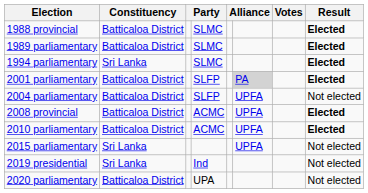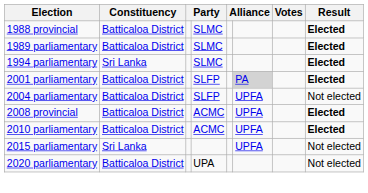- row: (47, 163)
